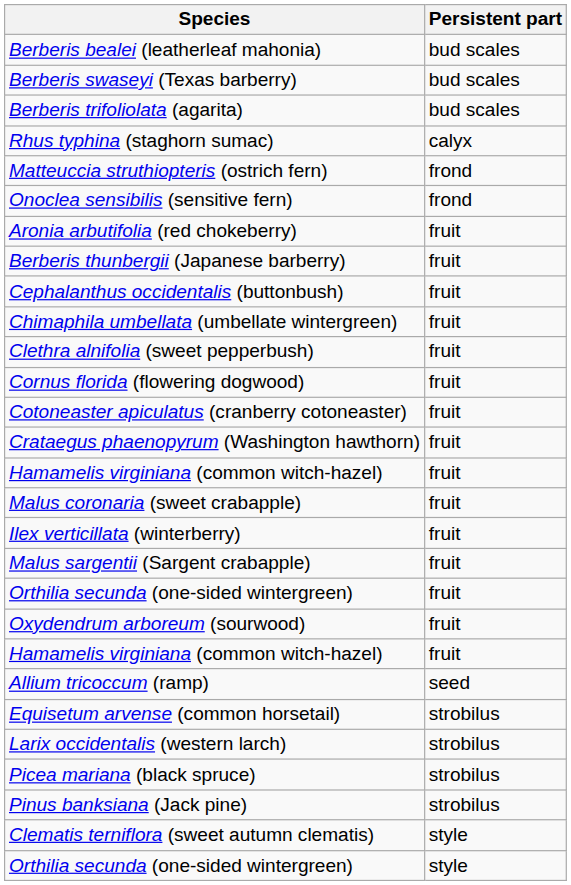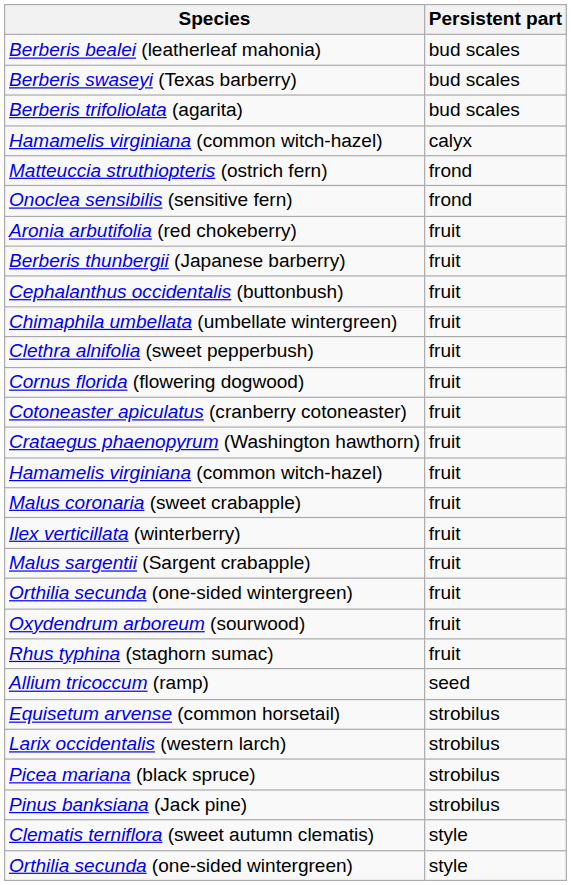(141, 140) Rhus typhina (staghorn sumac) -> (196, 140) Hamamelis virginiana (common witch-hazel)
(196, 653) Hamamelis virginiana (common witch-hazel) -> (141, 653) Rhus typhina (staghorn sumac)
